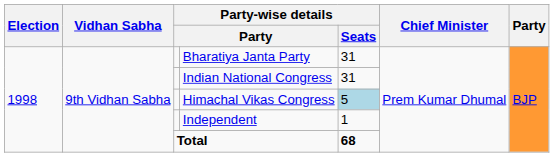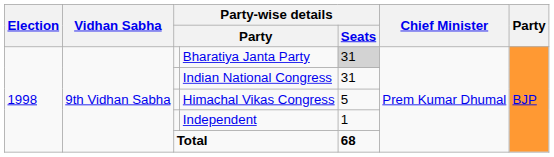(348, 57) no background -> (348, 57) lightgrey background
(344, 99) lightblue background -> (344, 99) no background
